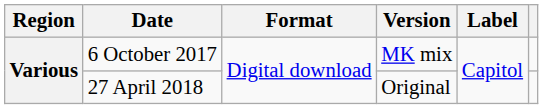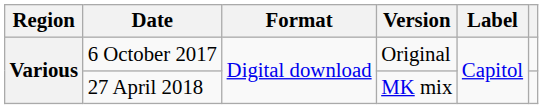(417, 53) MK mix -> (416, 53) Original
(416, 86) Original -> (417, 86) MK mix
